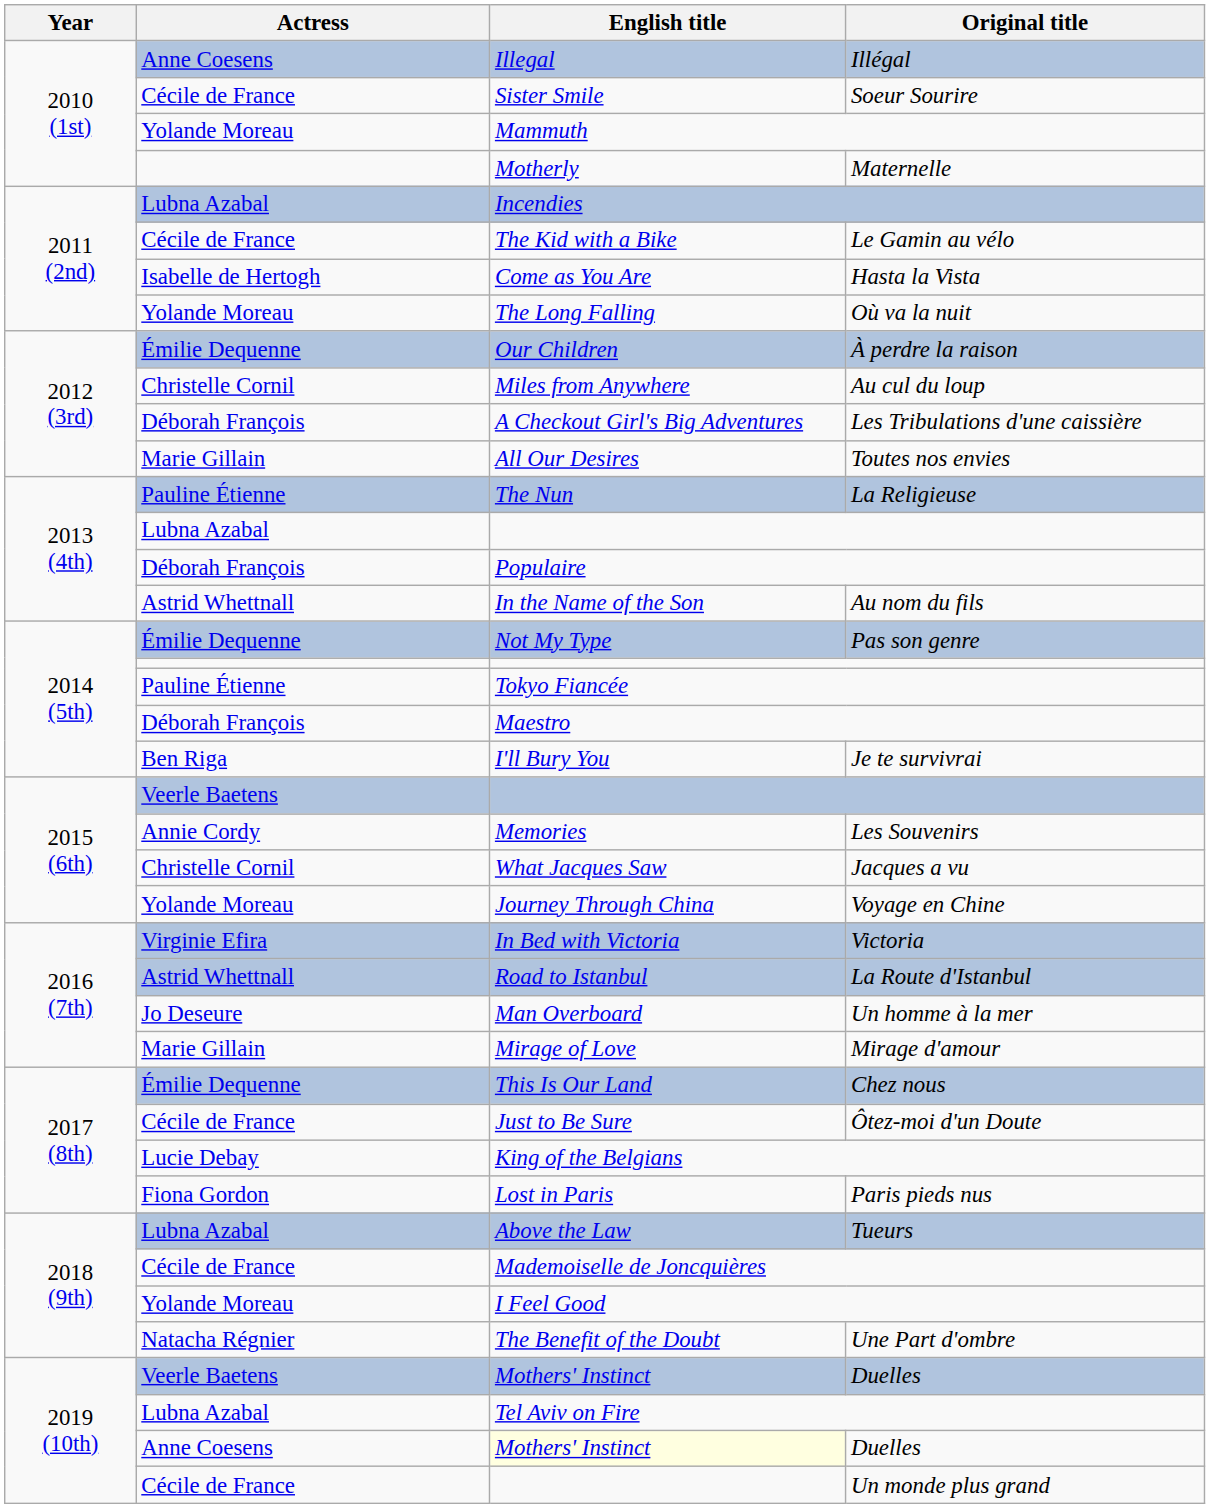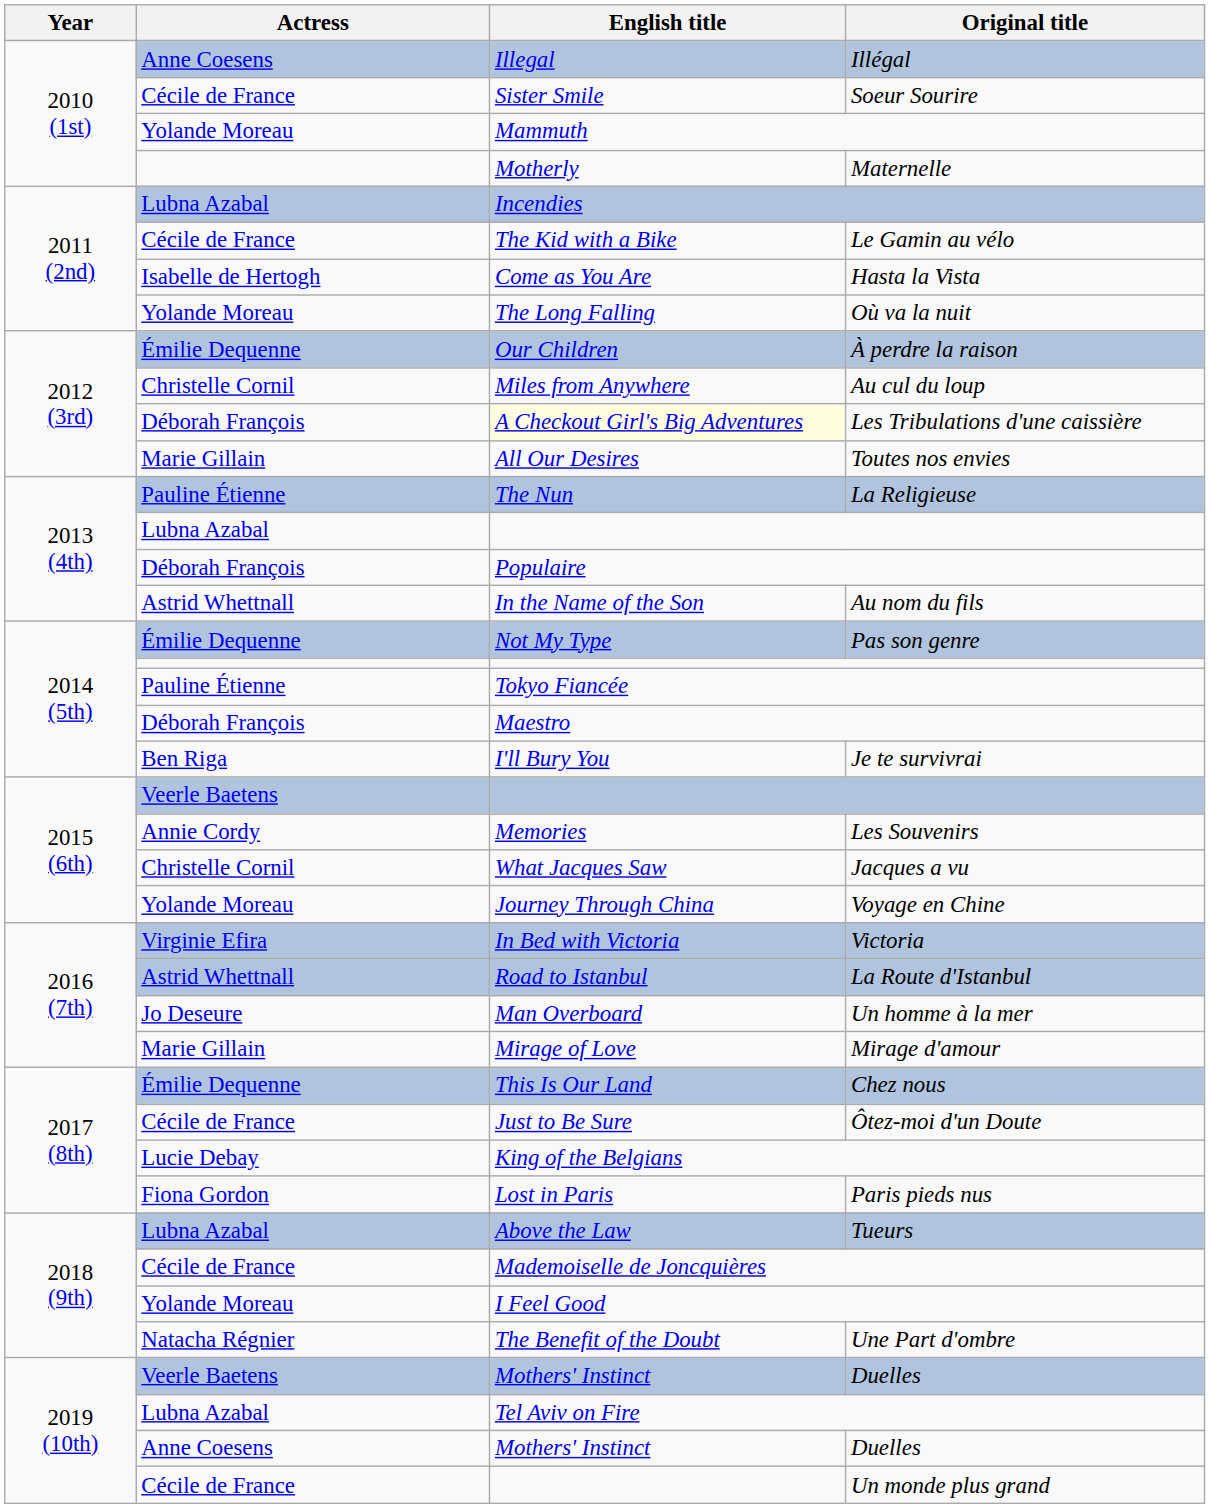(649, 421) no background -> (649, 421) lightyellow background
(573, 1448) lightyellow background -> (573, 1448) no background
